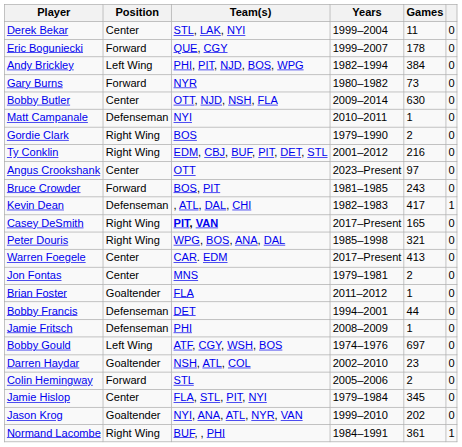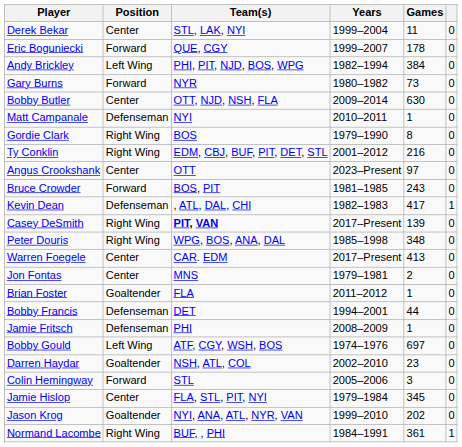(410, 135) 2 -> (410, 135) 8
(416, 223) 165 -> (416, 223) 139
(416, 240) 321 -> (416, 240) 348
(410, 380) 2 -> (410, 380) 3
